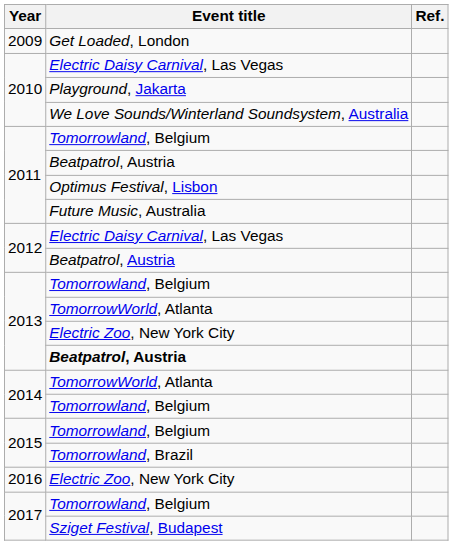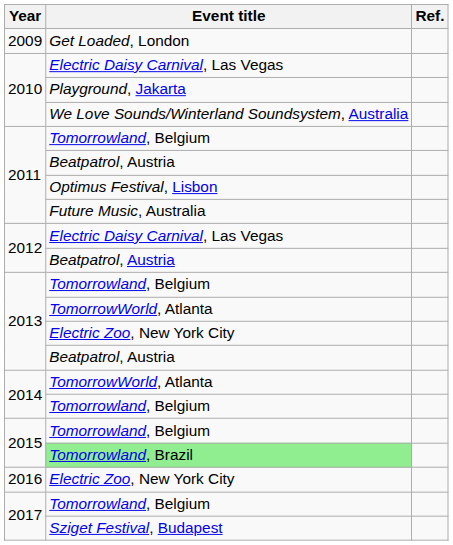(118, 357) bold -> (112, 357) normal
(121, 455) no background -> (121, 455) lightgreen background
